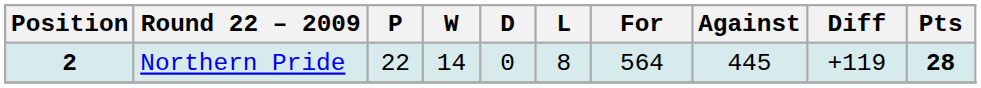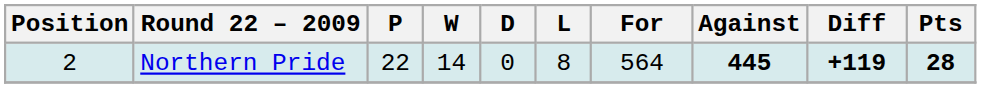(70, 63) bold -> (70, 63) normal
(749, 63) normal -> (749, 63) bold
(857, 63) normal -> (857, 63) bold
